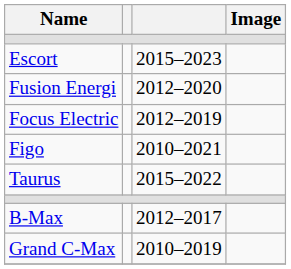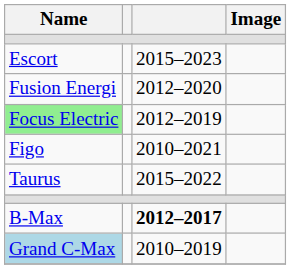(64, 118) no background -> (64, 118) lightgreen background
(179, 218) normal -> (179, 218) bold
(62, 248) no background -> (62, 248) lightblue background
